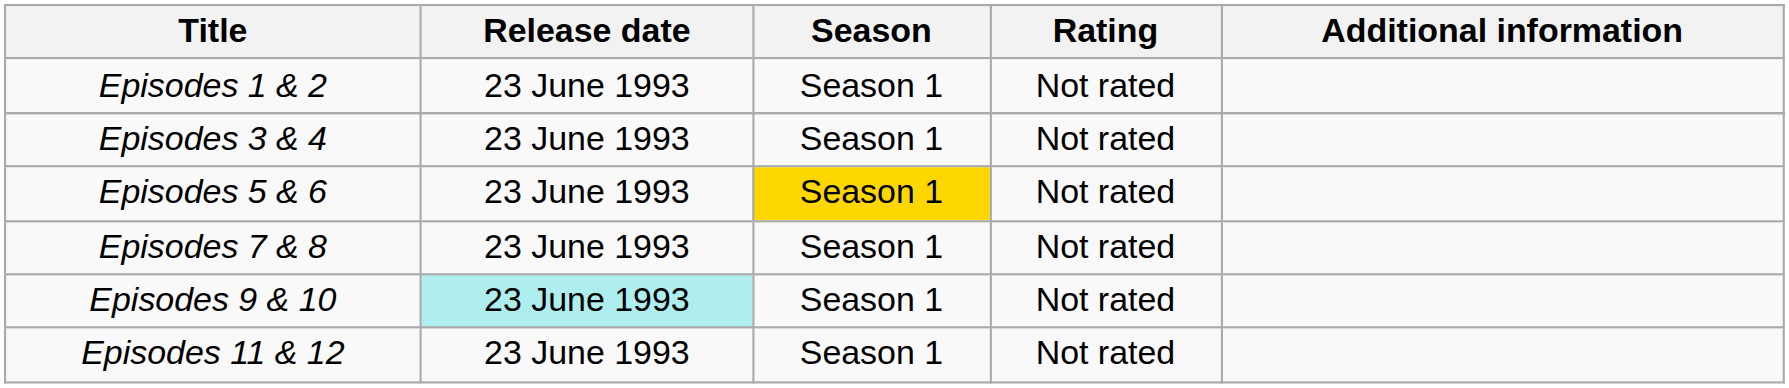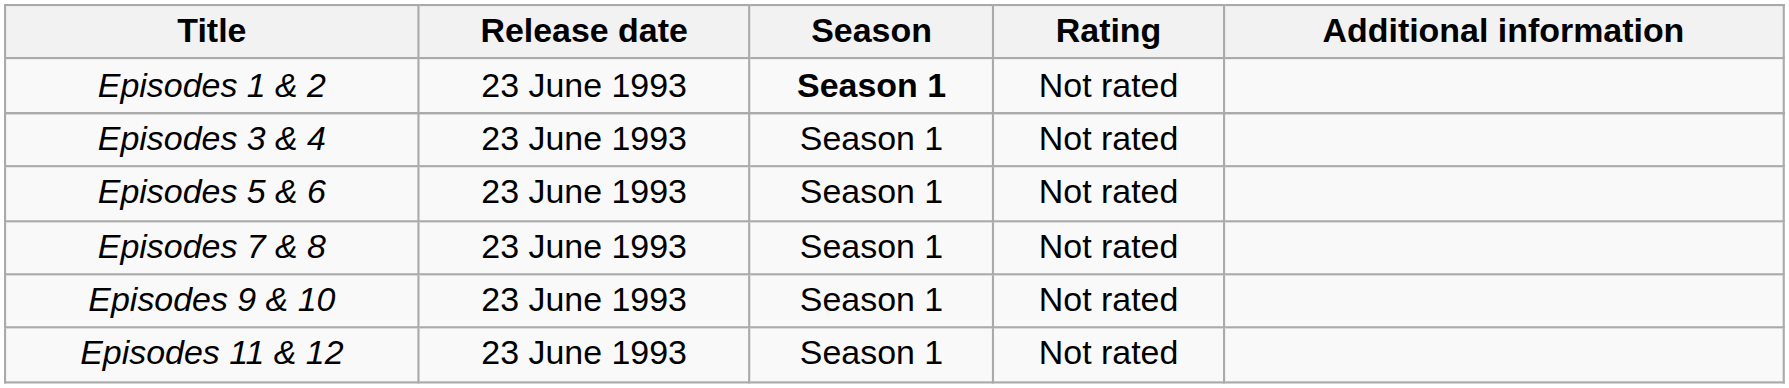(871, 85) normal -> (872, 85) bold
(871, 192) gold background -> (872, 192) no background
(587, 300) paleturquoise background -> (584, 300) no background
